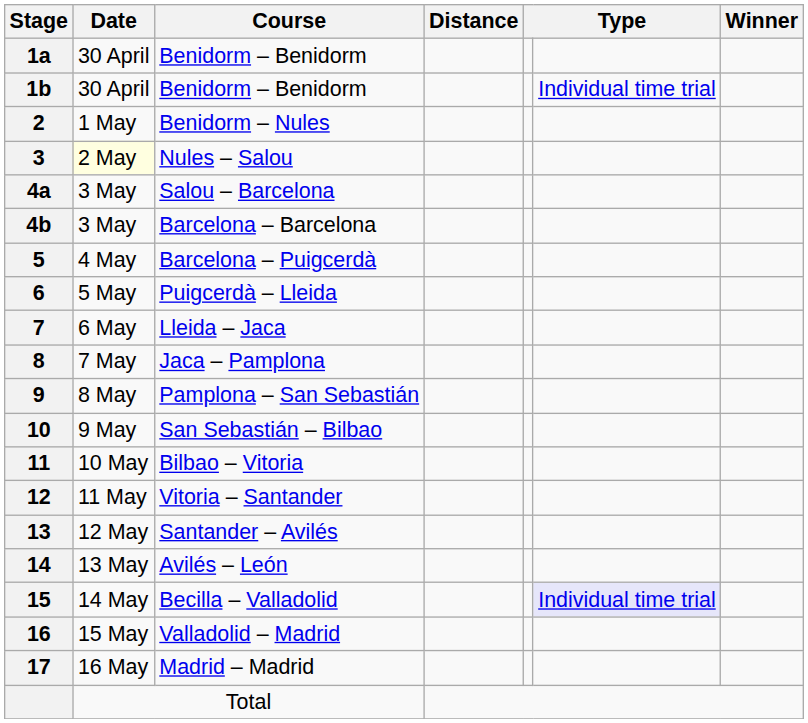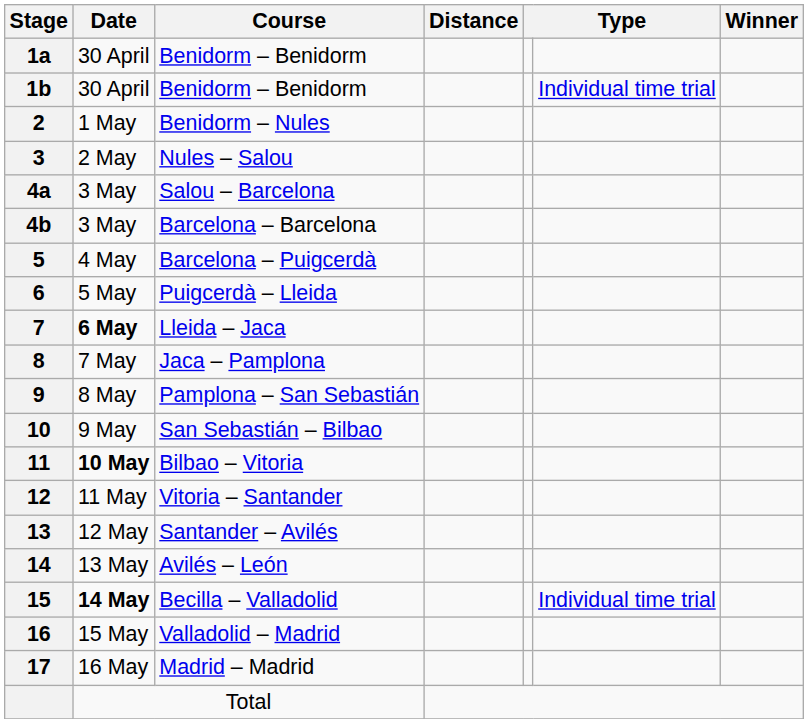(107, 157) lightyellow background -> (107, 157) no background
(107, 327) normal -> (108, 327) bold
(113, 463) normal -> (114, 463) bold
(113, 599) normal -> (114, 599) bold
(627, 599) lavender background -> (627, 599) no background
